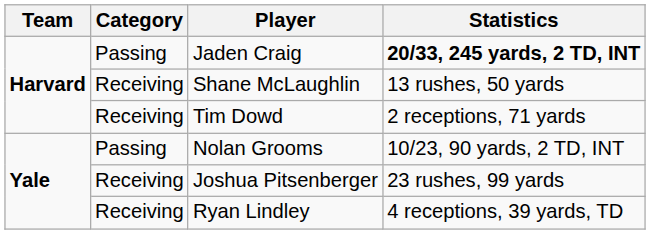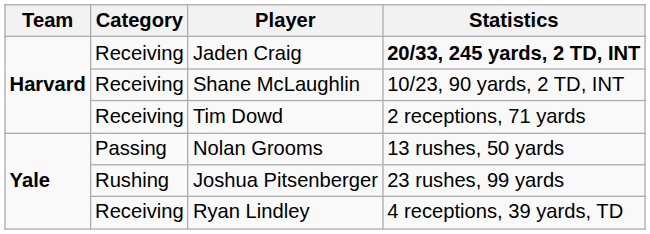(131, 52) Passing -> (139, 52) Receiving
(476, 84) 13 rushes, 50 yards -> (506, 84) 10/23, 90 yards, 2 TD, INT
(506, 148) 10/23, 90 yards, 2 TD, INT -> (476, 148) 13 rushes, 50 yards
(139, 180) Receiving -> (132, 180) Rushing
